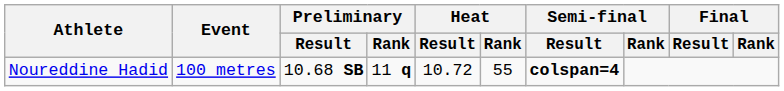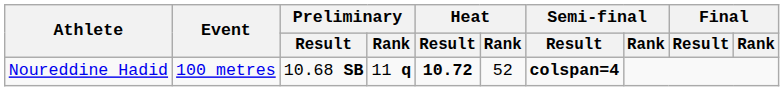(448, 71) normal -> (448, 71) bold
(503, 71) 55 -> (503, 71) 52
